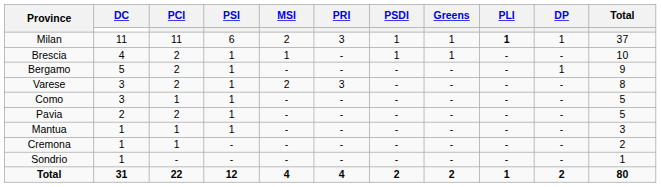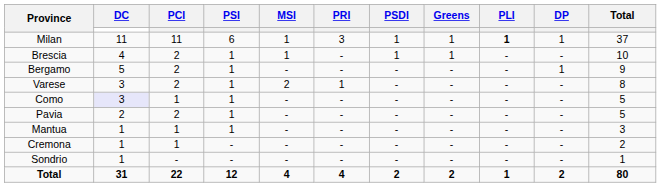(287, 40) 2 -> (287, 40) 1
(342, 84) 3 -> (342, 84) 1
(122, 99) no background -> (122, 99) lavender background
